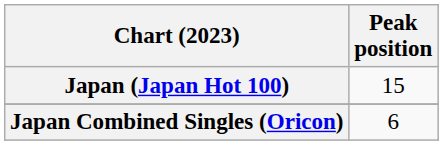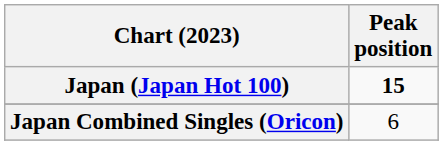(393, 85) normal -> (393, 85) bold
